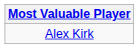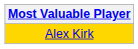(69, 33) no background -> (69, 33) gold background
